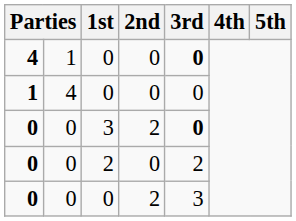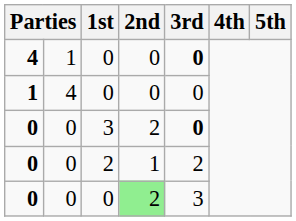(155, 163) 0 -> (155, 163) 1
(155, 198) no background -> (155, 198) lightgreen background
